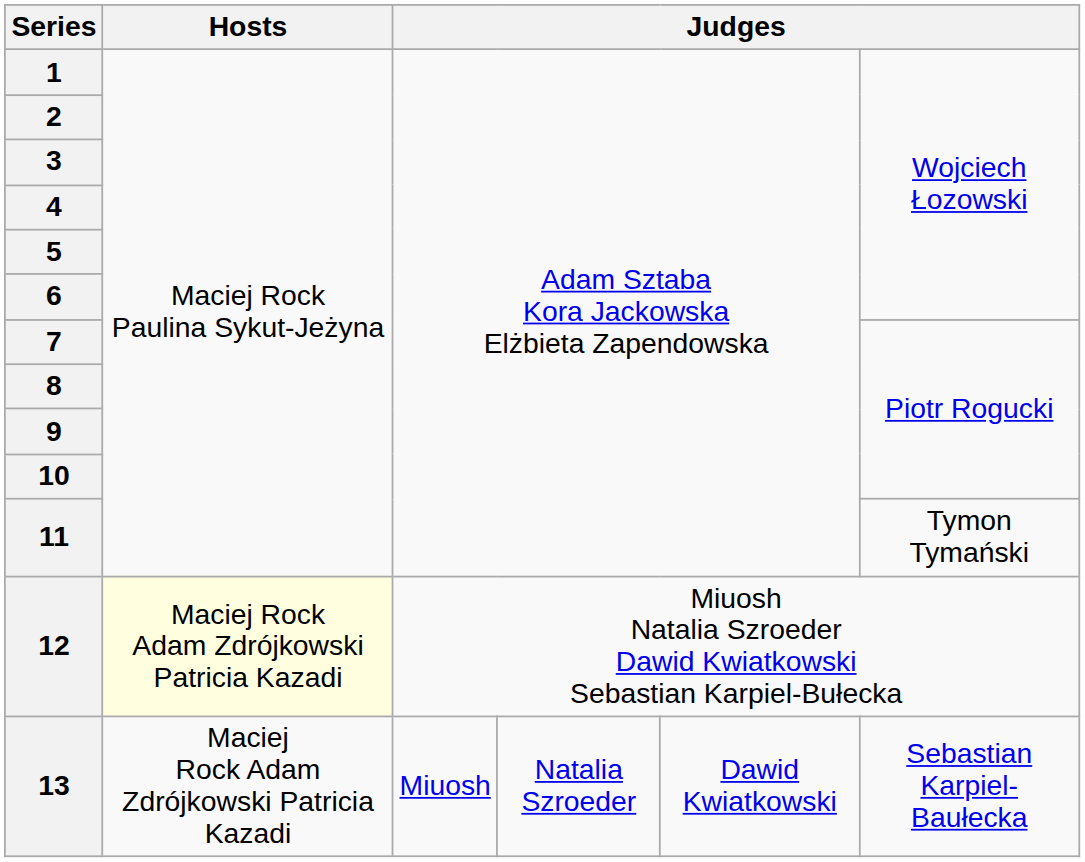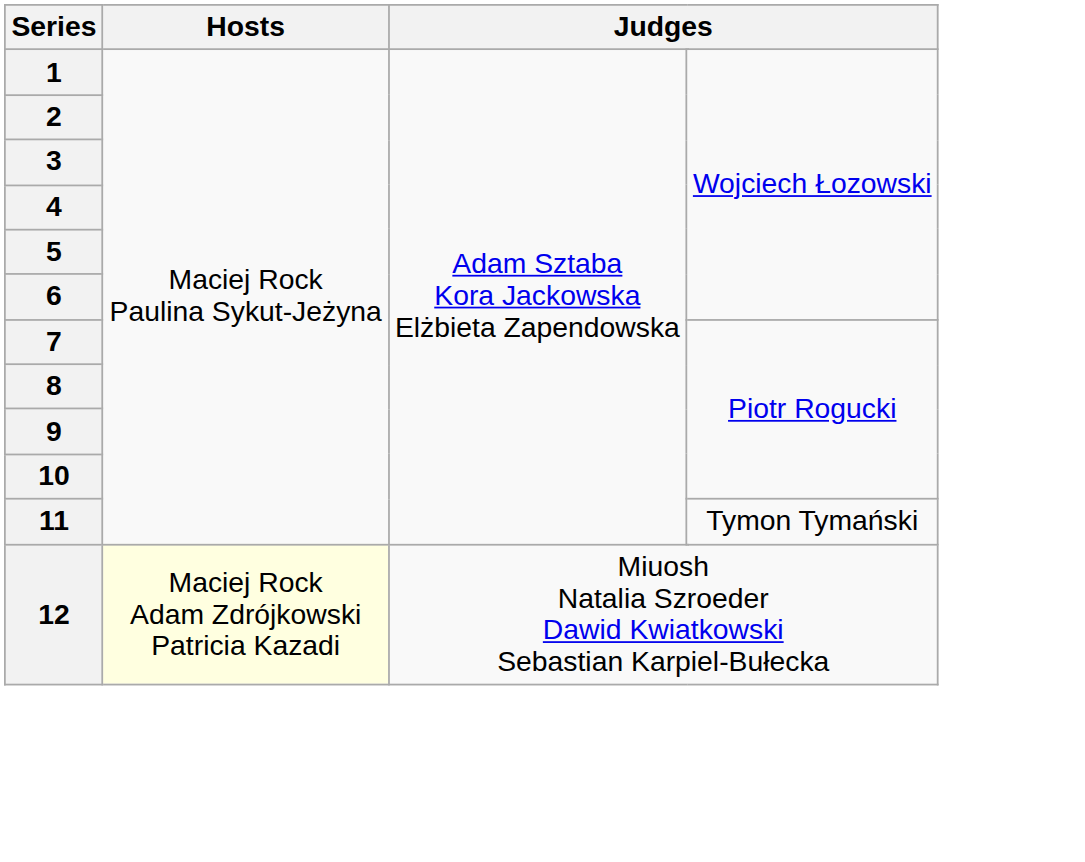- row: (54, 786)
